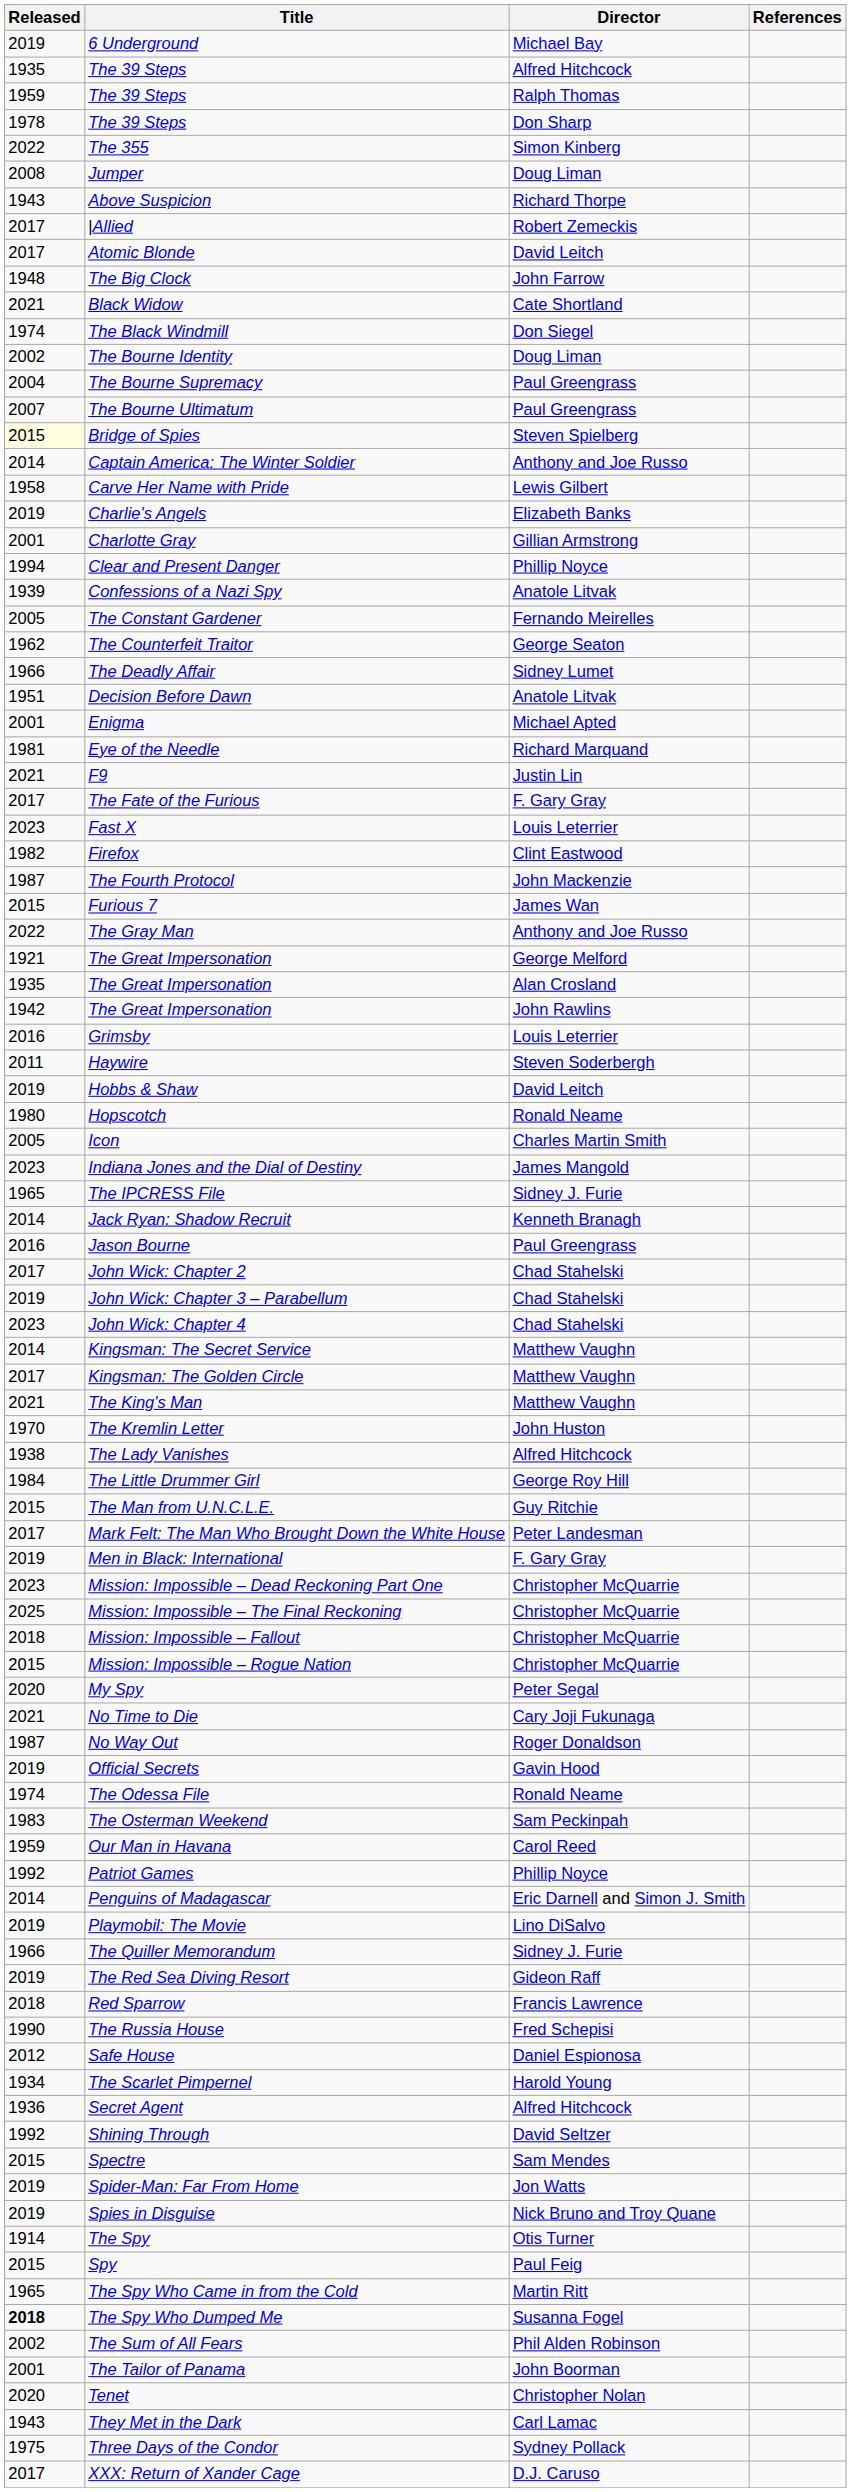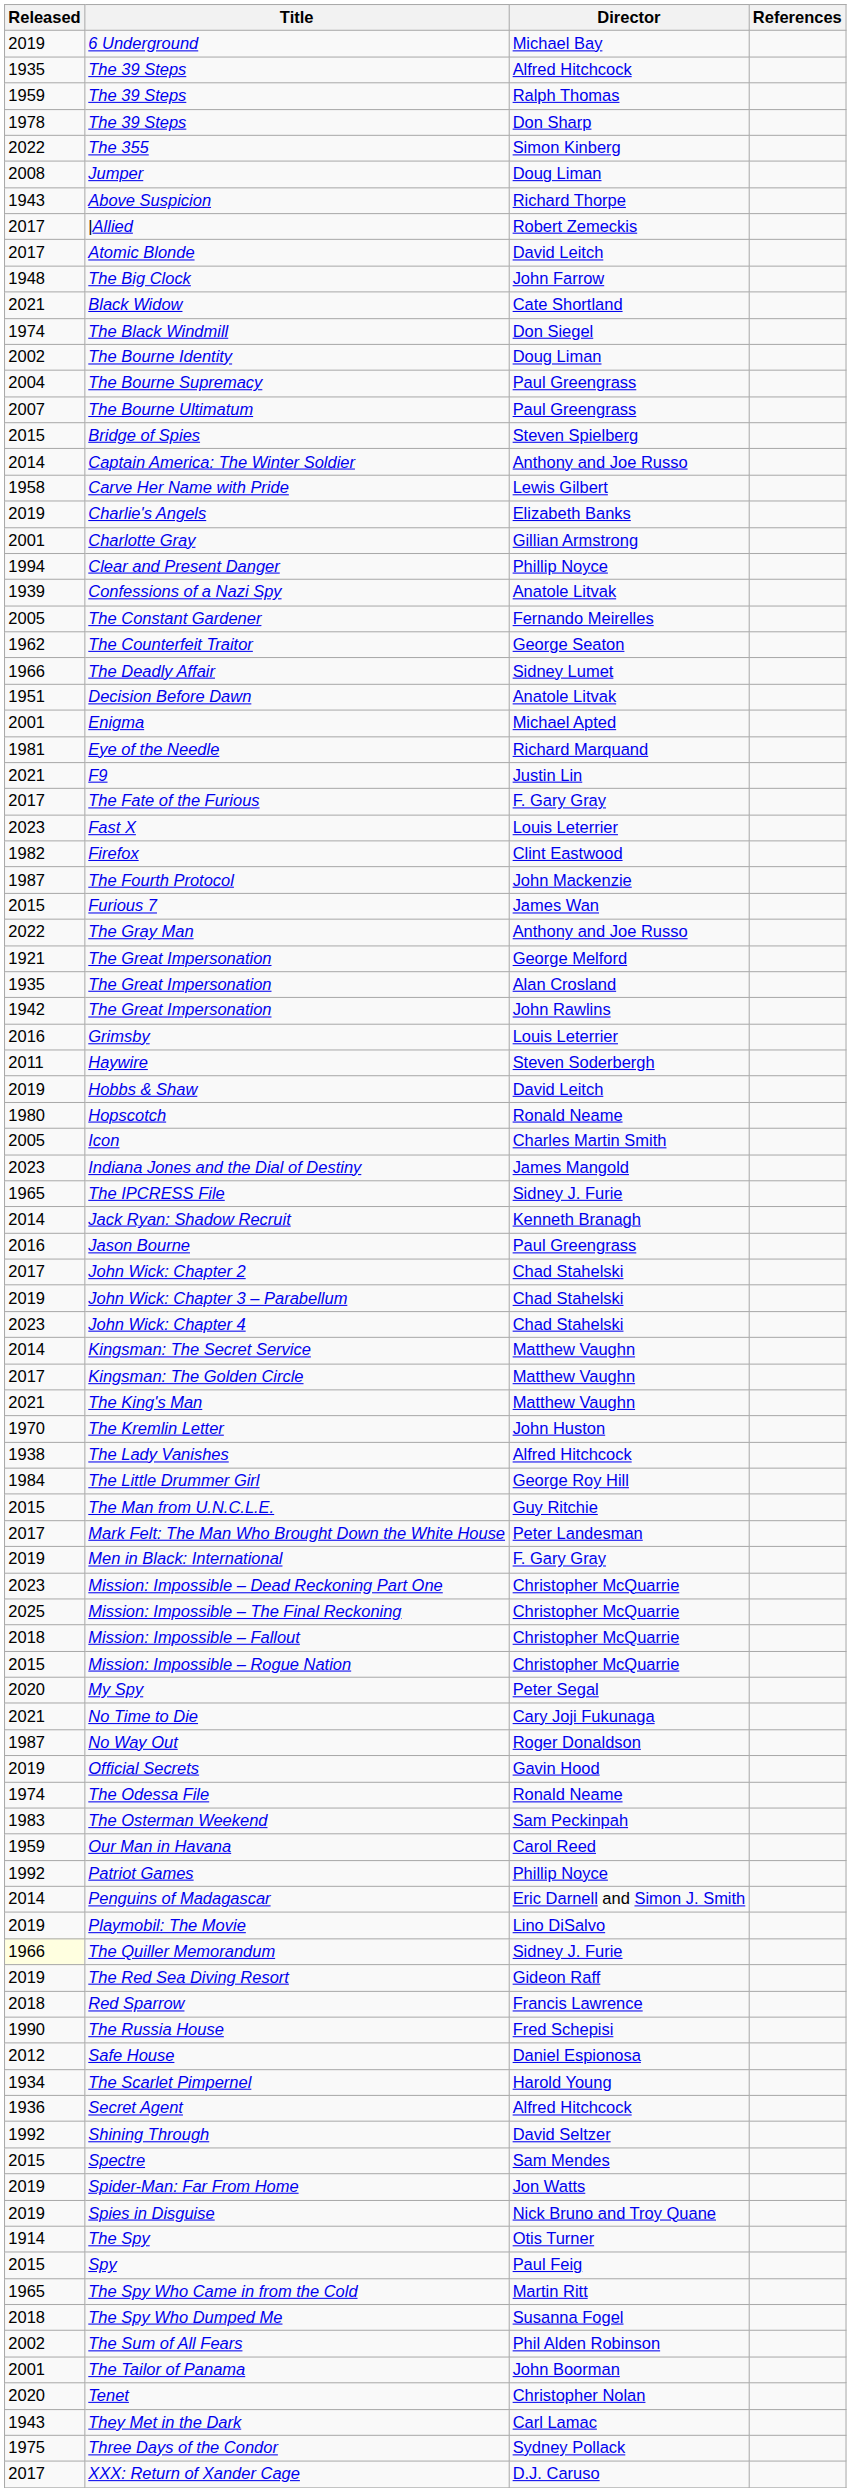(27, 435) lightyellow background -> (27, 435) no background
(27, 1951) no background -> (27, 1951) lightyellow background
(27, 2317) bold -> (27, 2317) normal
